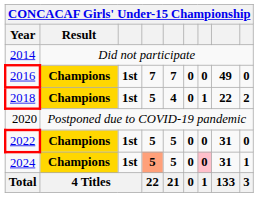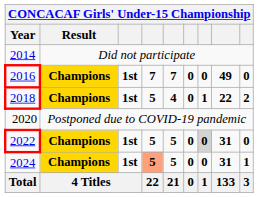(205, 141) no background -> (205, 141) lightgrey background
(205, 162) pink background -> (205, 162) no background
